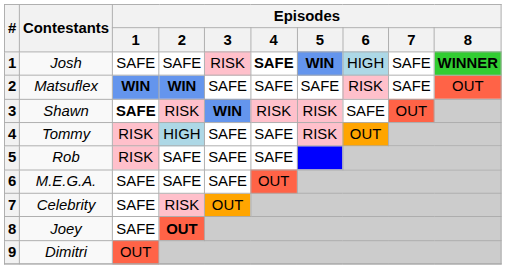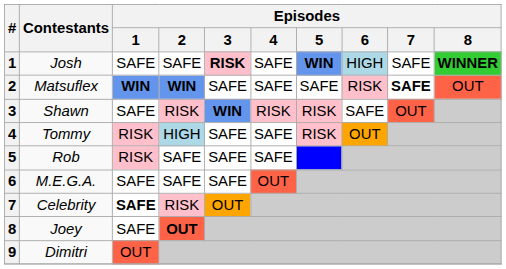(228, 63) normal -> (228, 63) bold
(274, 63) bold -> (273, 63) normal
(411, 87) normal -> (411, 87) bold
(136, 110) bold -> (136, 110) normal
(136, 205) normal -> (136, 205) bold
